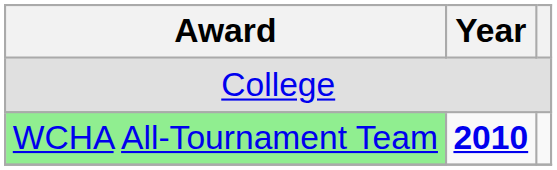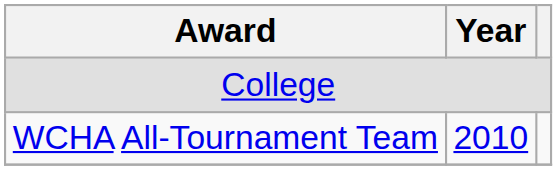(225, 137) lightgreen background -> (225, 137) no background
(491, 137) bold -> (491, 137) normal
